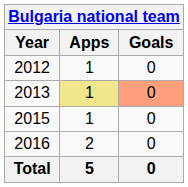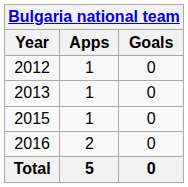(89, 93) khaki background -> (89, 93) no background
(151, 93) lightsalmon background -> (151, 93) no background
